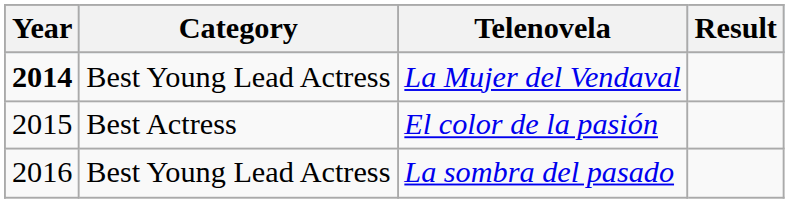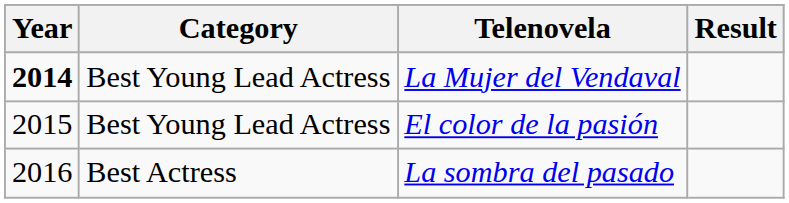(162, 124) Best Actress -> (238, 124) Best Young Lead Actress
(238, 172) Best Young Lead Actress -> (162, 172) Best Actress
